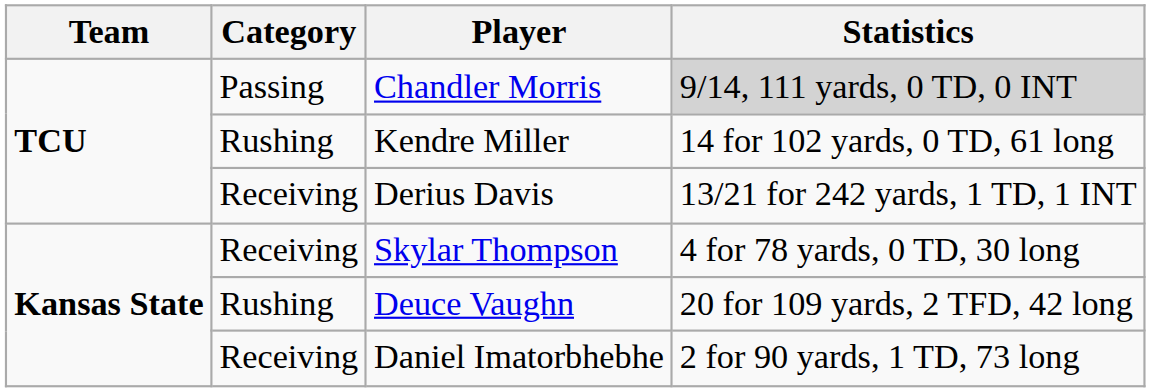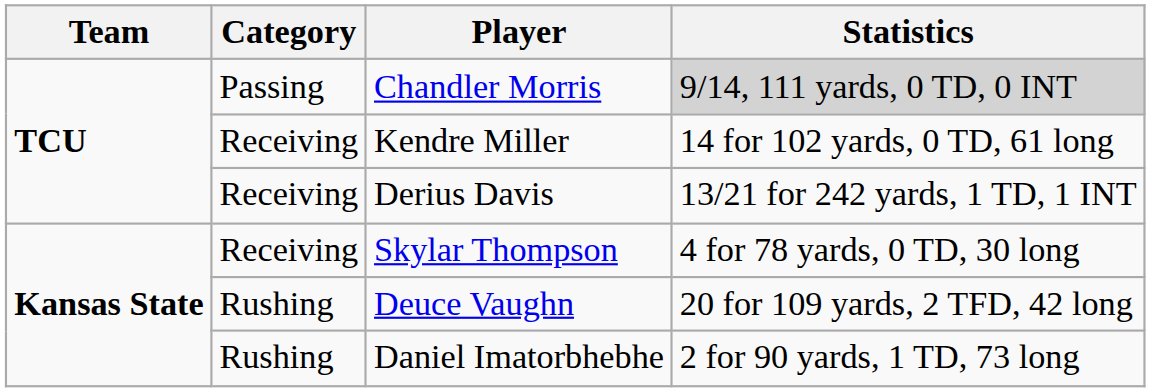(276, 140) Rushing -> (289, 140) Receiving
(289, 357) Receiving -> (276, 357) Rushing
